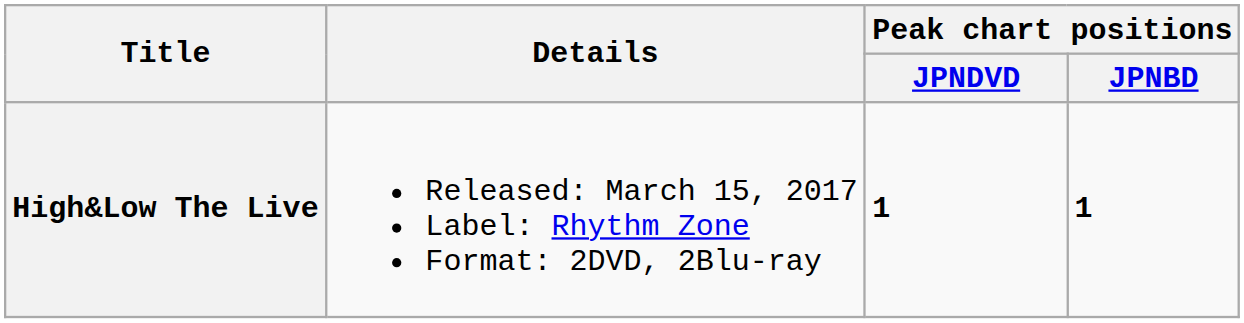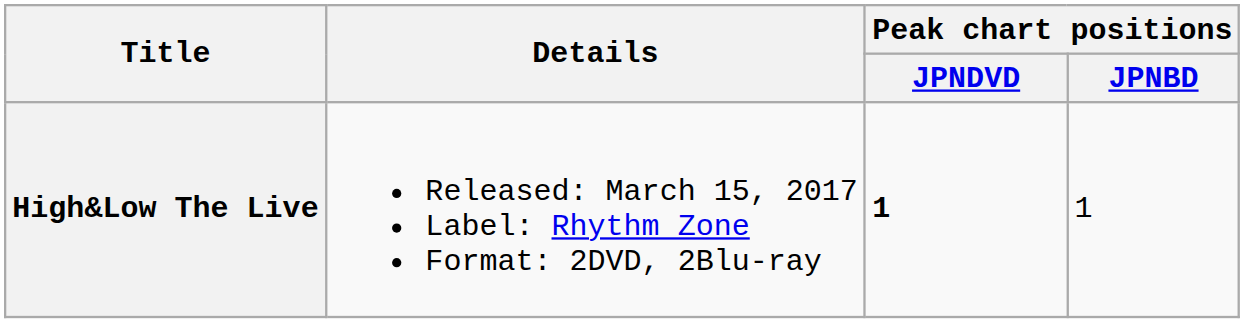(1083, 210) bold -> (1083, 210) normal
